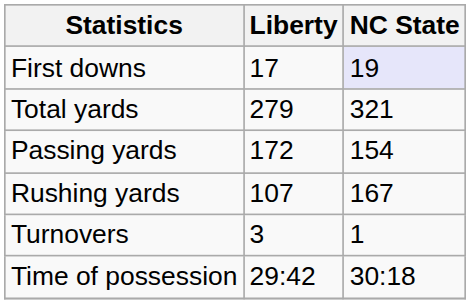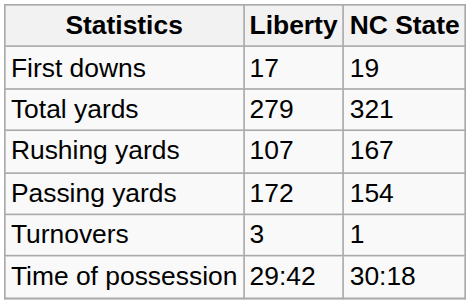(364, 67) lavender background -> (364, 67) no background
rows swapped: (95, 192) <-> (94, 151)
